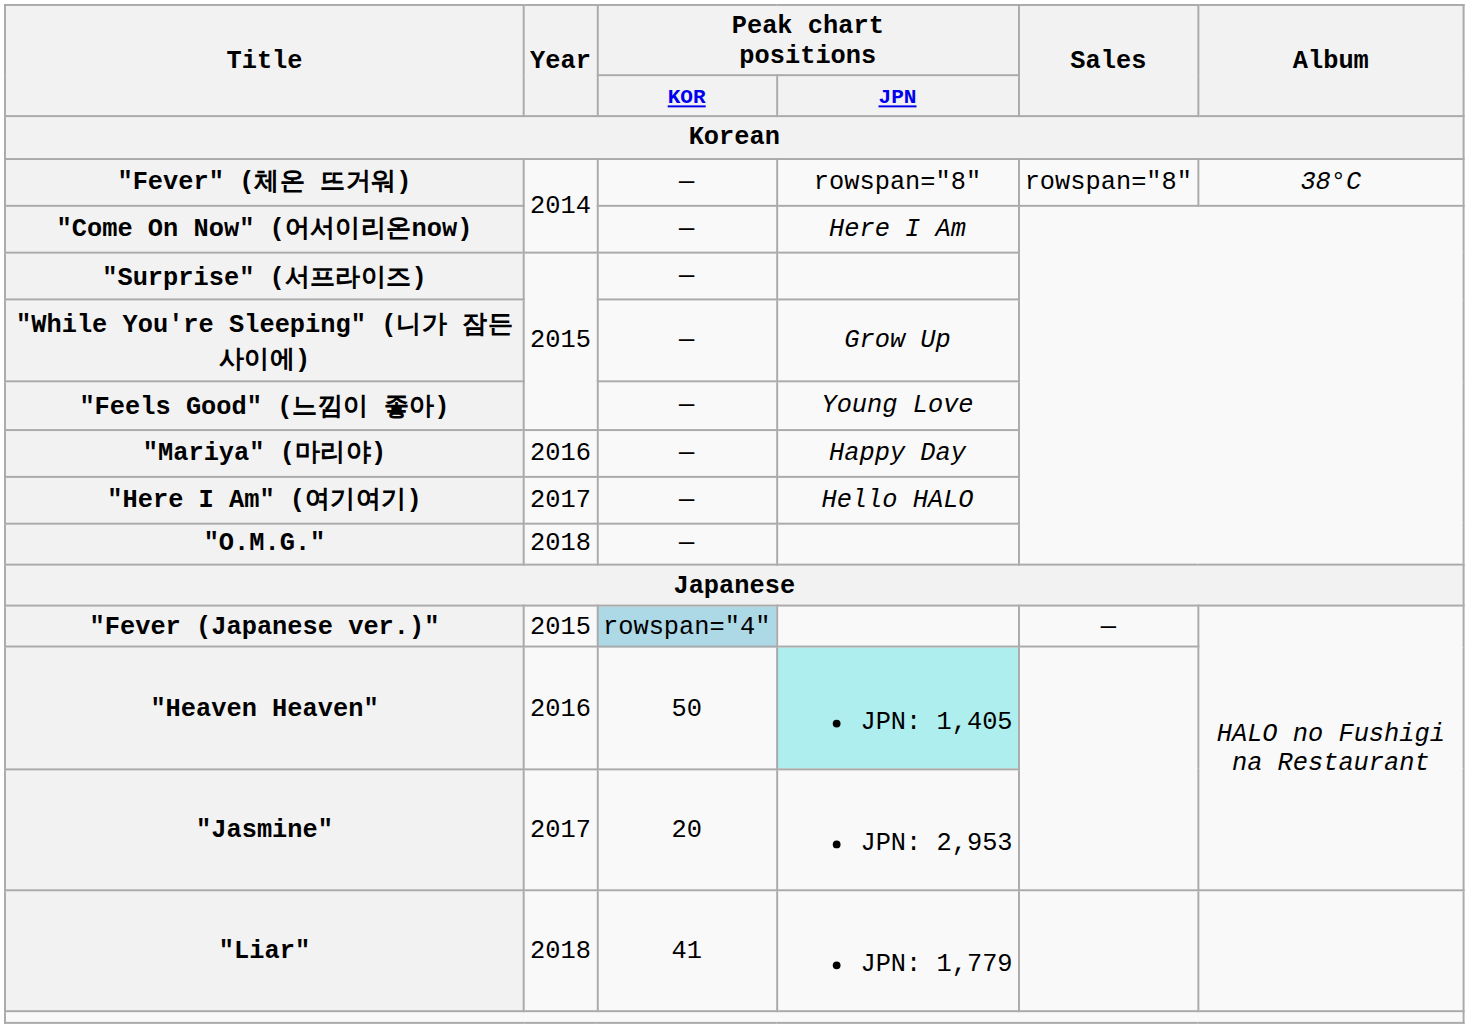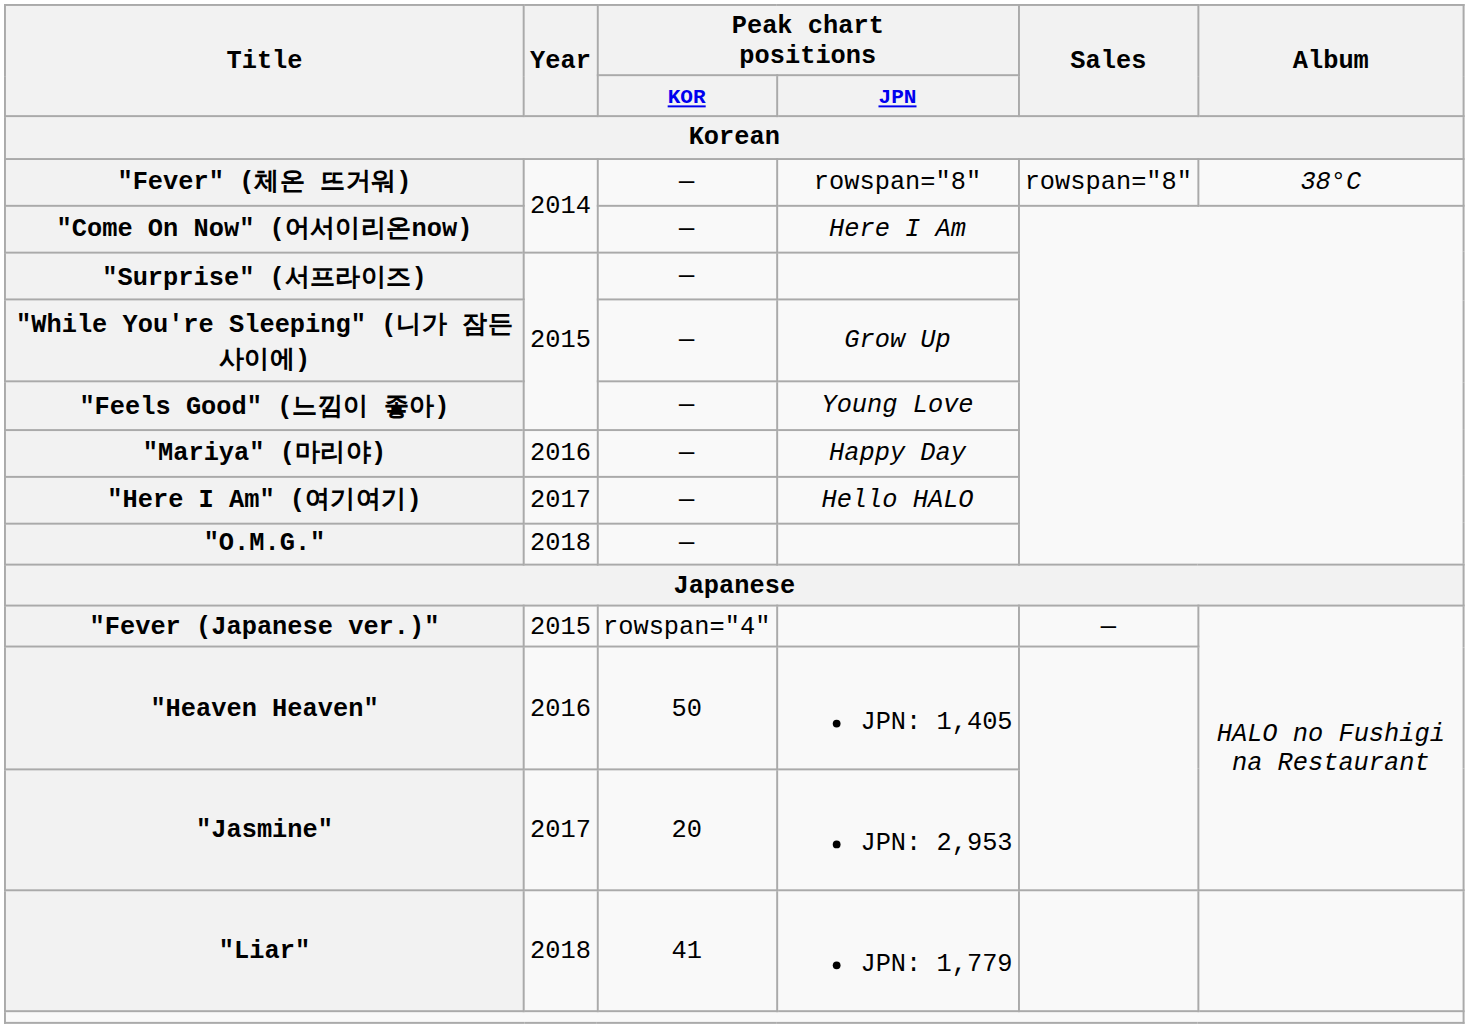(687, 627) lightblue background -> (687, 627) no background
(898, 723) paleturquoise background -> (898, 723) no background
